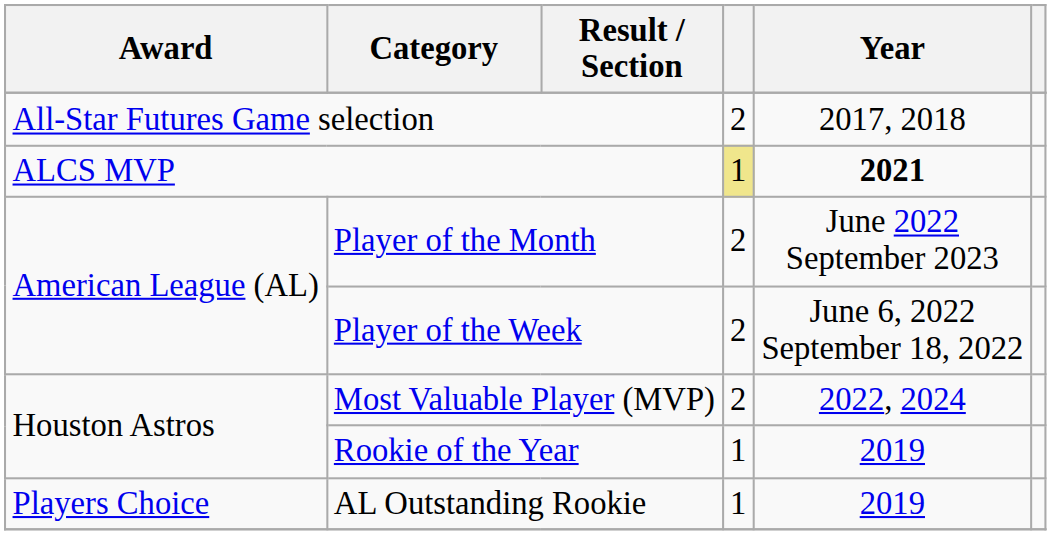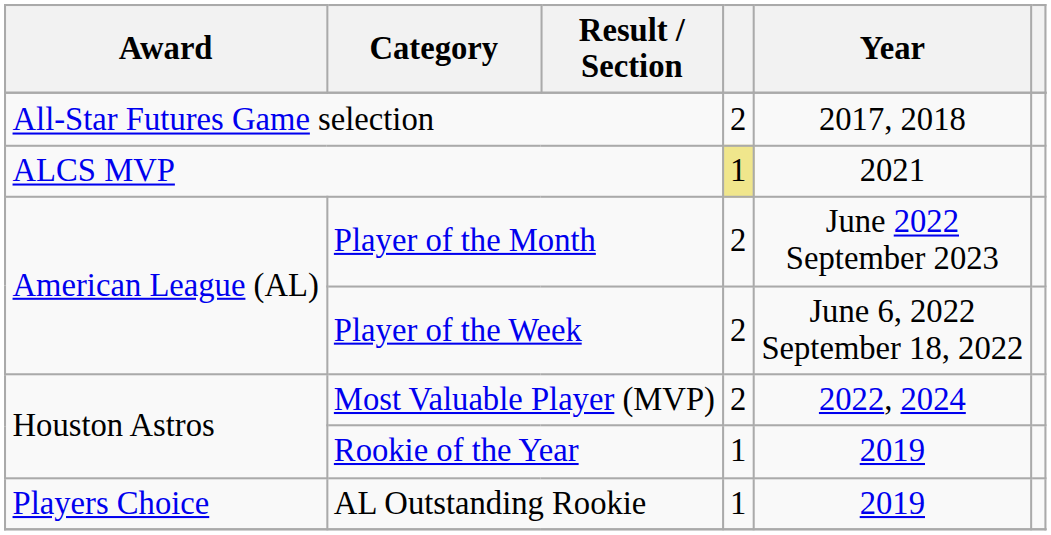(892, 170) bold -> (892, 170) normal
